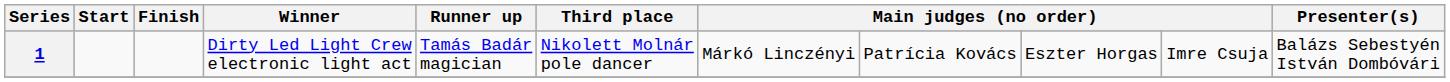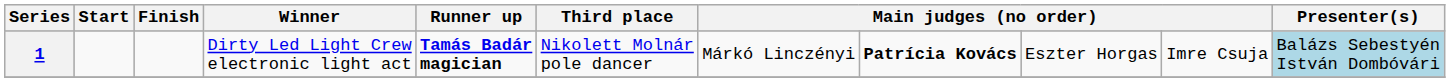(476, 54) normal -> (476, 54) bold
(940, 54) normal -> (940, 54) bold
(1358, 54) no background -> (1358, 54) lightblue background
